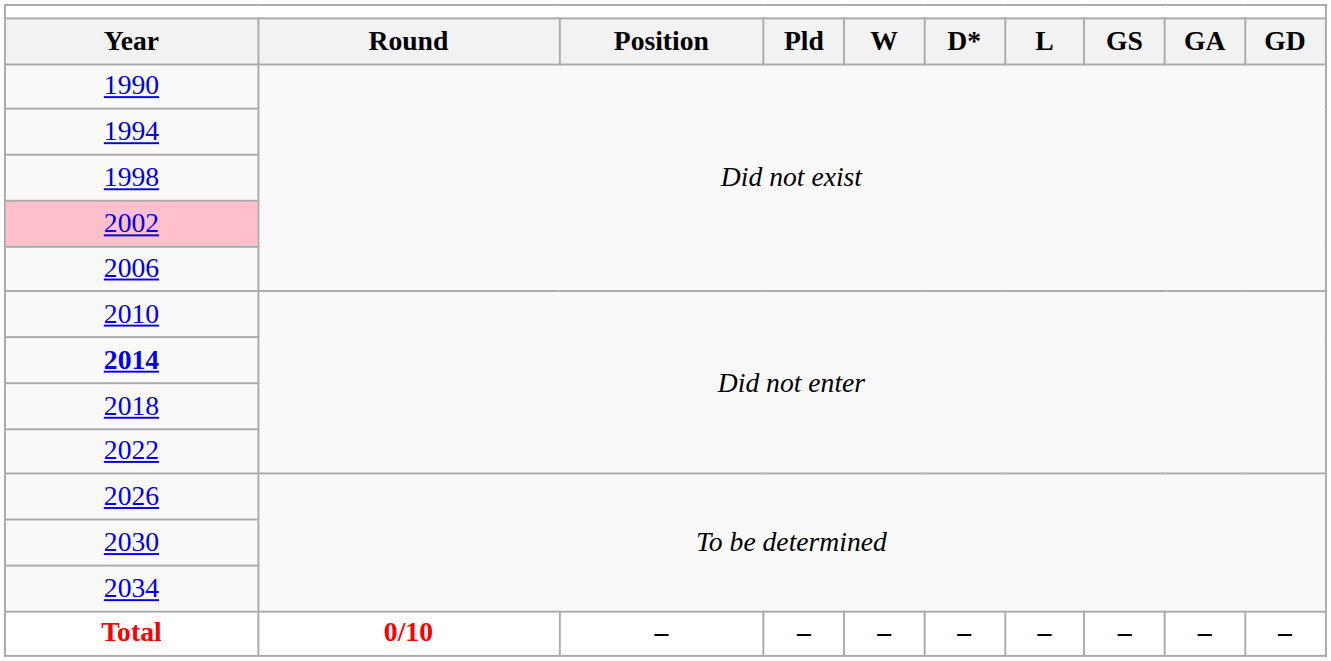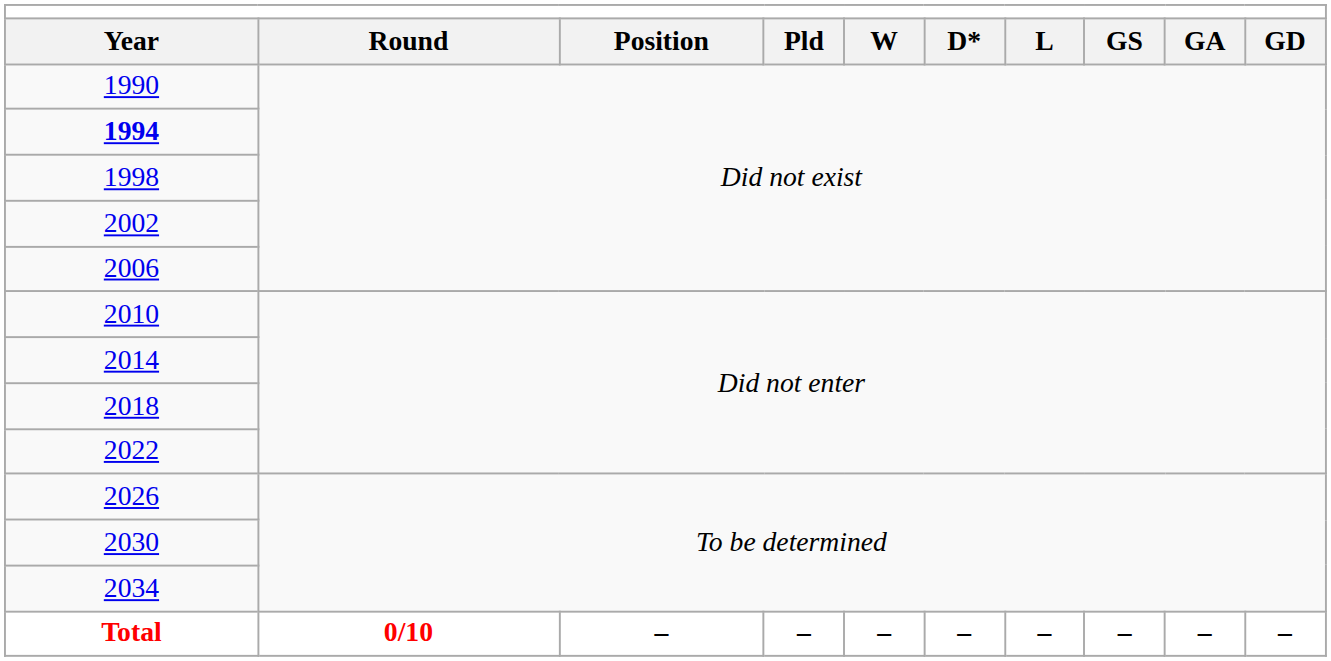(131, 131) normal -> (131, 131) bold
(131, 223) pink background -> (131, 223) no background
(131, 359) bold -> (131, 359) normal
